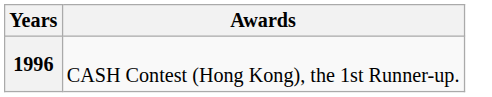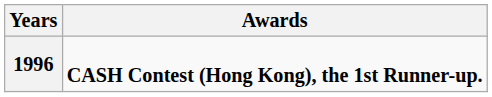(263, 75) normal -> (275, 75) bold
